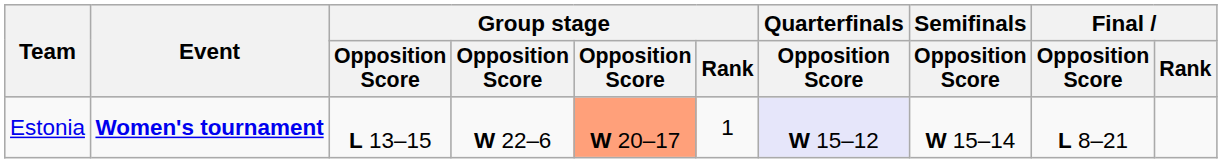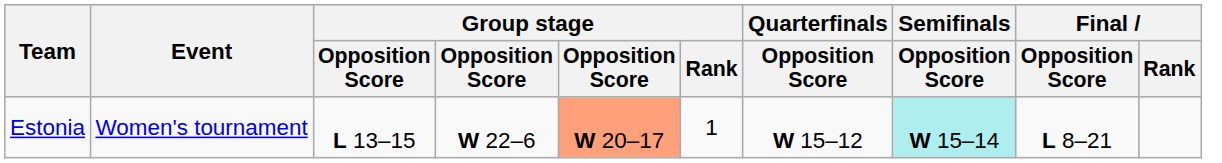(210, 128) bold -> (202, 128) normal
(834, 140) lavender background -> (818, 140) no background
(970, 140) no background -> (954, 140) paleturquoise background
